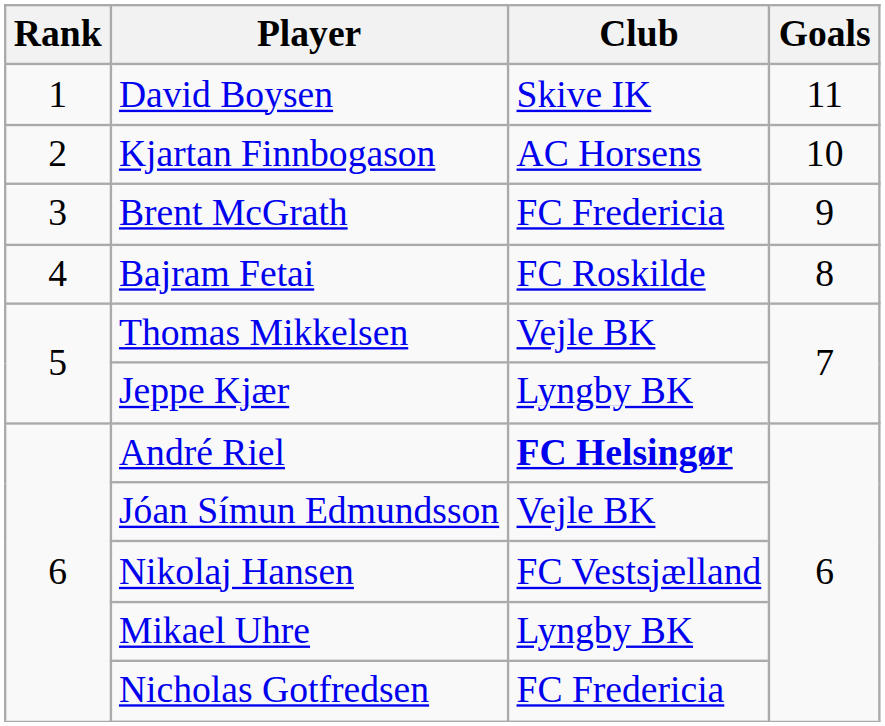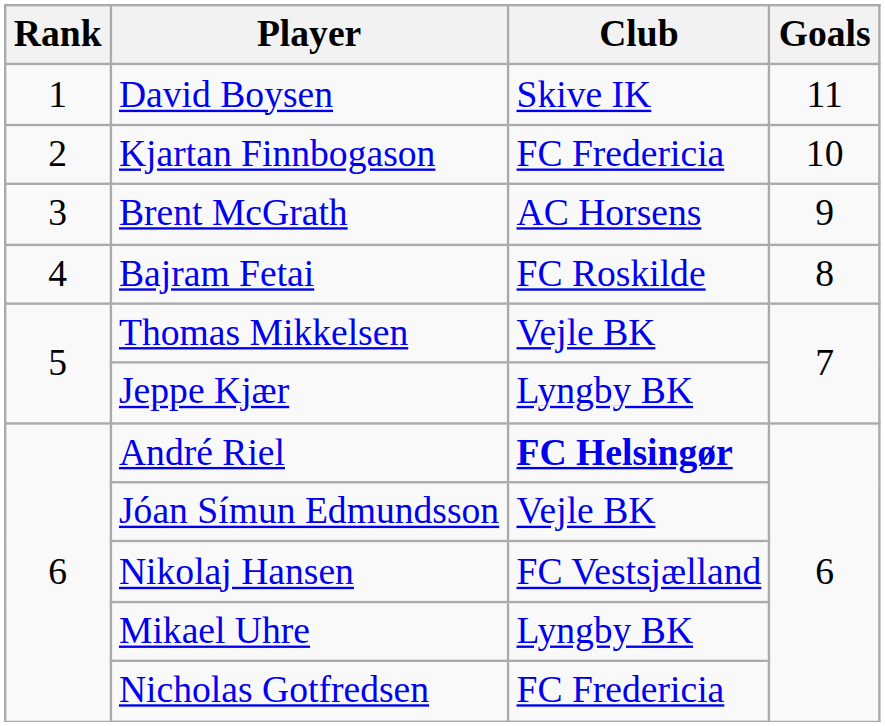(609, 153) AC Horsens -> (620, 153) FC Fredericia
(620, 213) FC Fredericia -> (609, 213) AC Horsens
